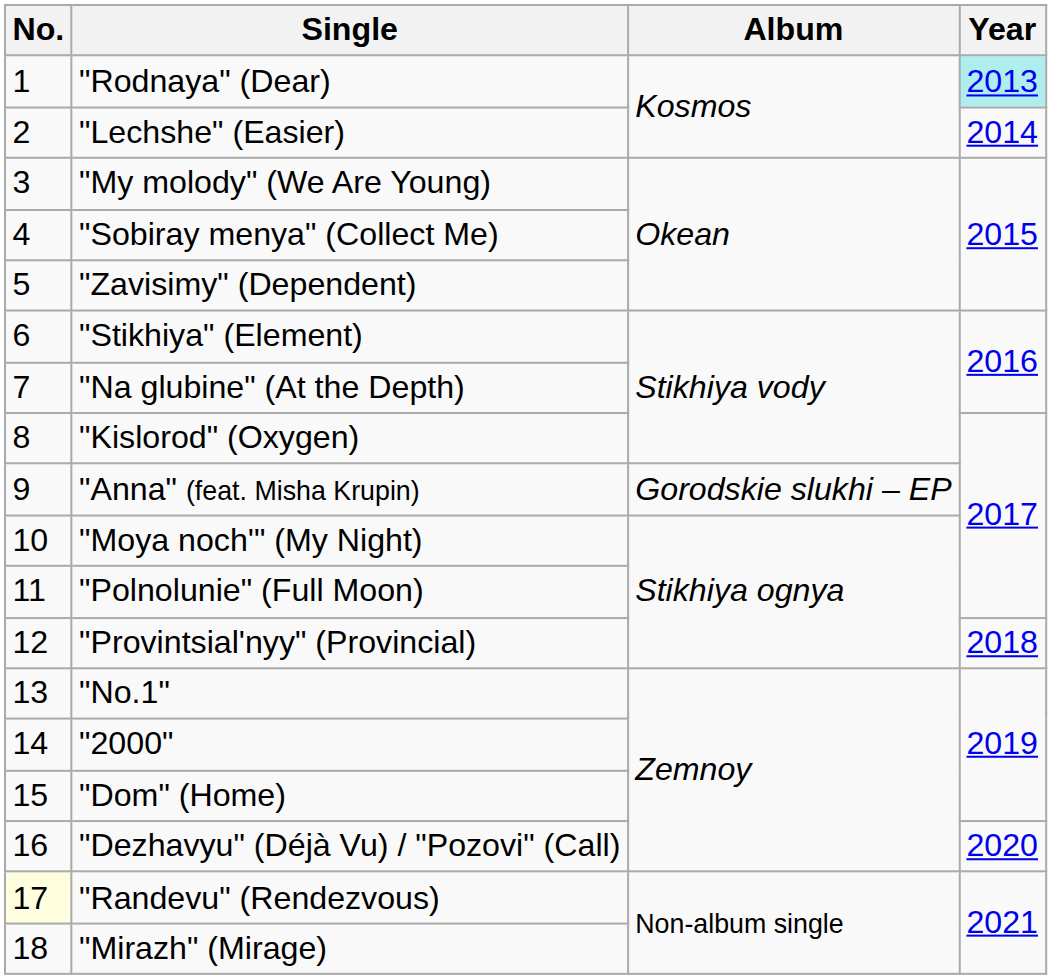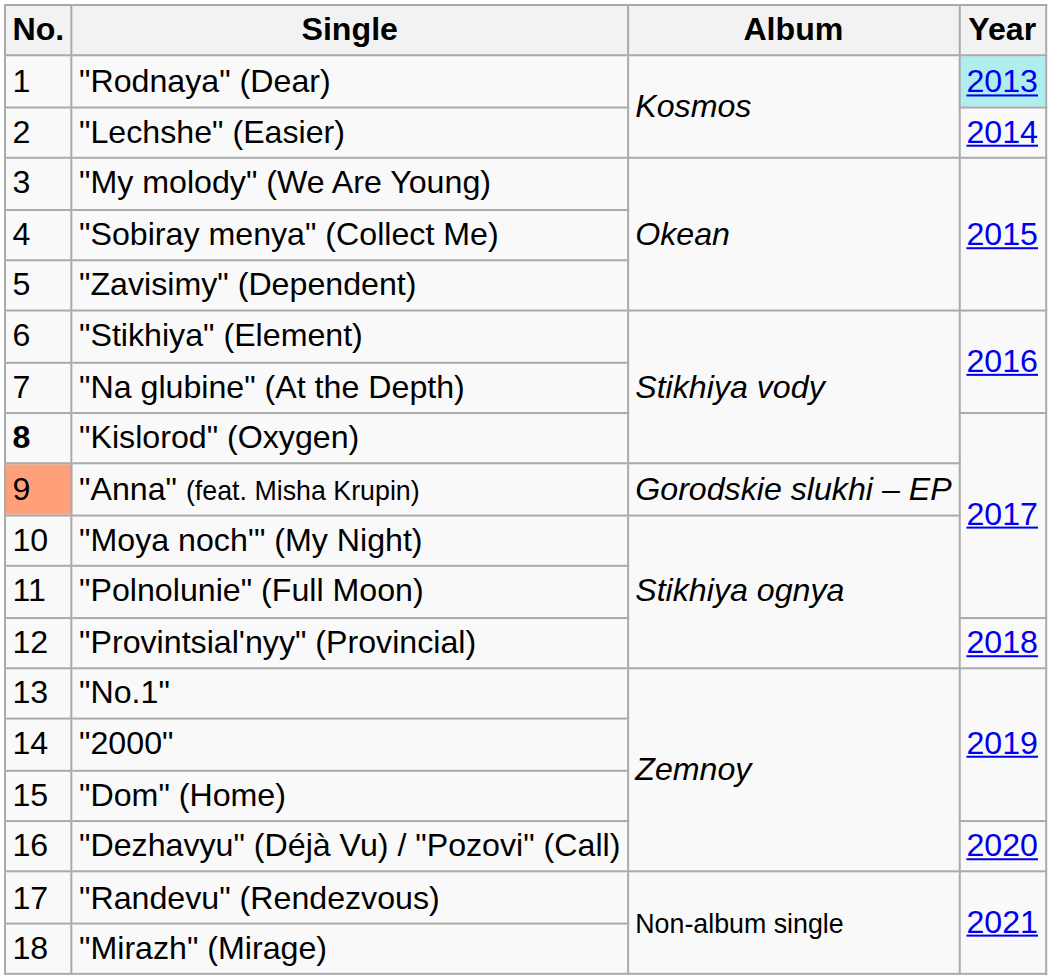(21, 438) normal -> (21, 438) bold
(21, 489) no background -> (21, 489) lightsalmon background
(30, 897) lightyellow background -> (30, 897) no background
